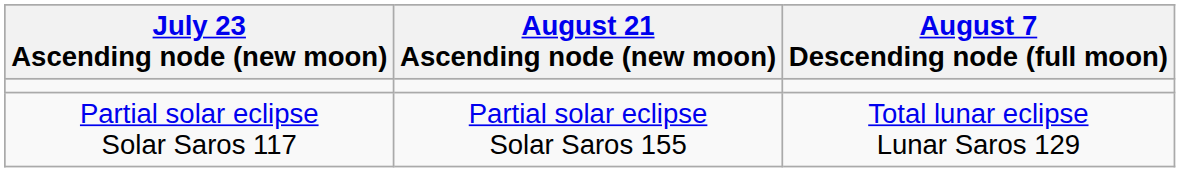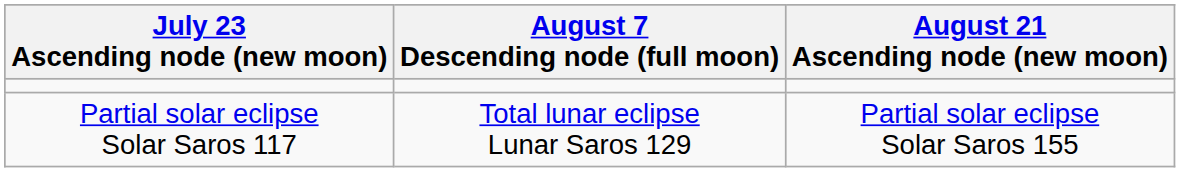columns swapped: (978, 41) <-> (588, 41)
